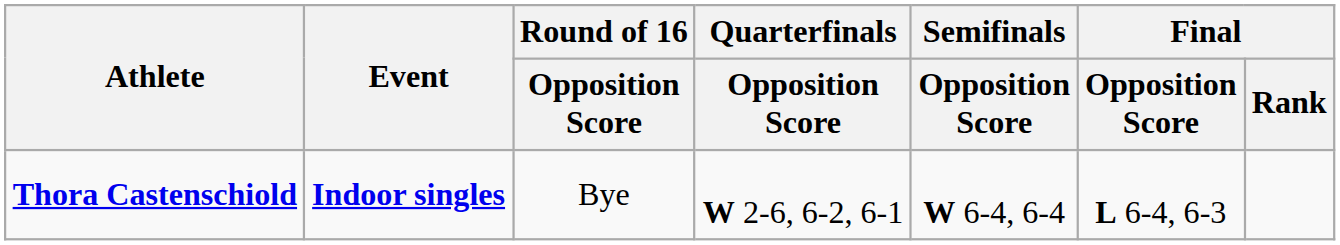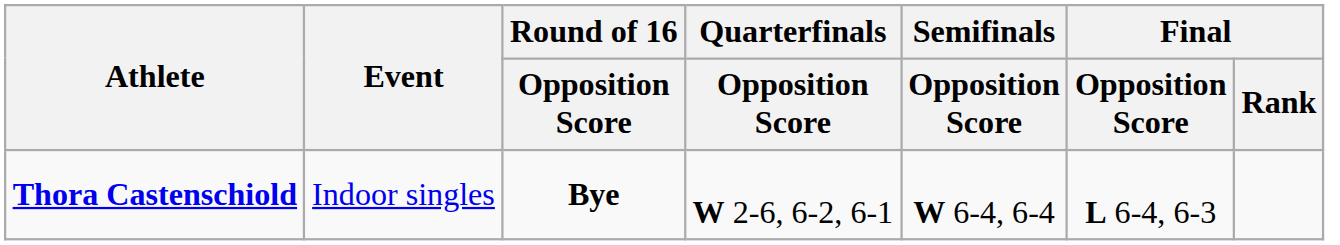(409, 194) bold -> (404, 194) normal
(604, 194) normal -> (594, 194) bold
